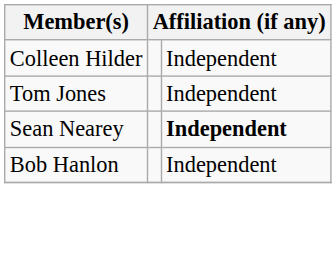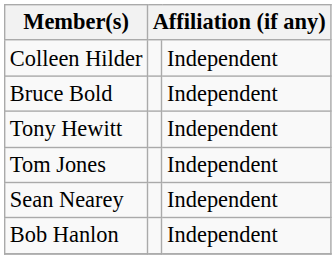+ row: (61, 93)
+ row: (66, 128)
(226, 128) bold -> (222, 199) normal
